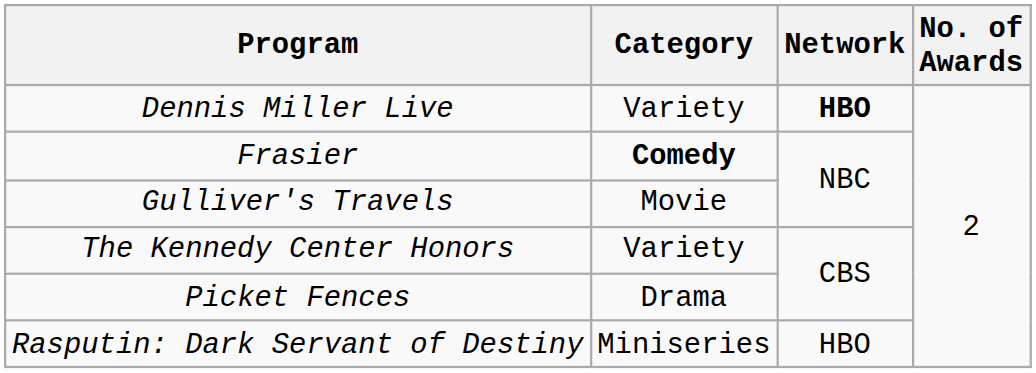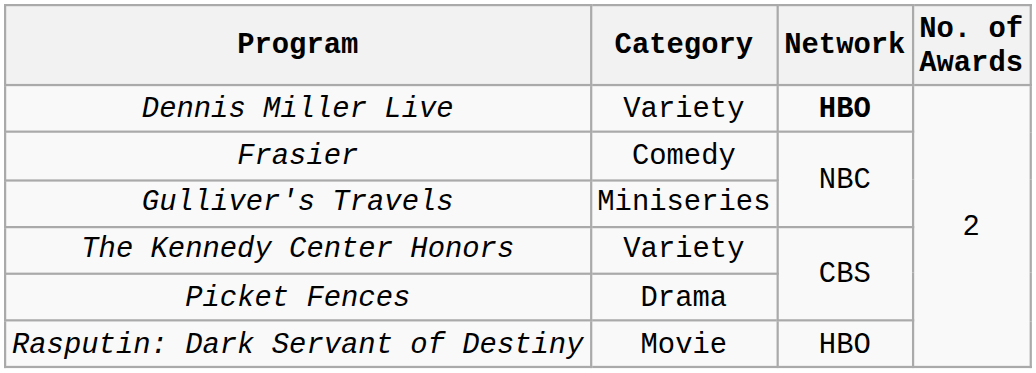(684, 156) bold -> (684, 156) normal
(684, 203) Movie -> (684, 203) Miniseries
(684, 344) Miniseries -> (684, 344) Movie
